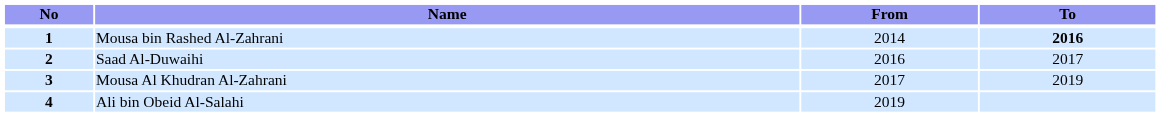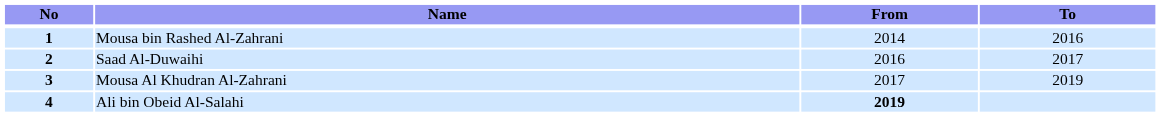(1068, 37) bold -> (1068, 37) normal
(890, 101) normal -> (890, 101) bold
